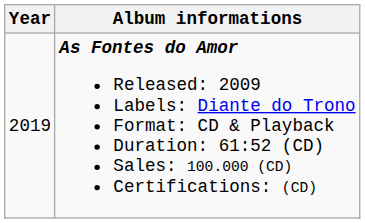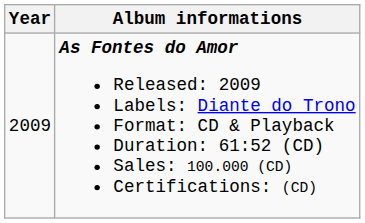(30, 126) 2019 -> (30, 126) 2009
